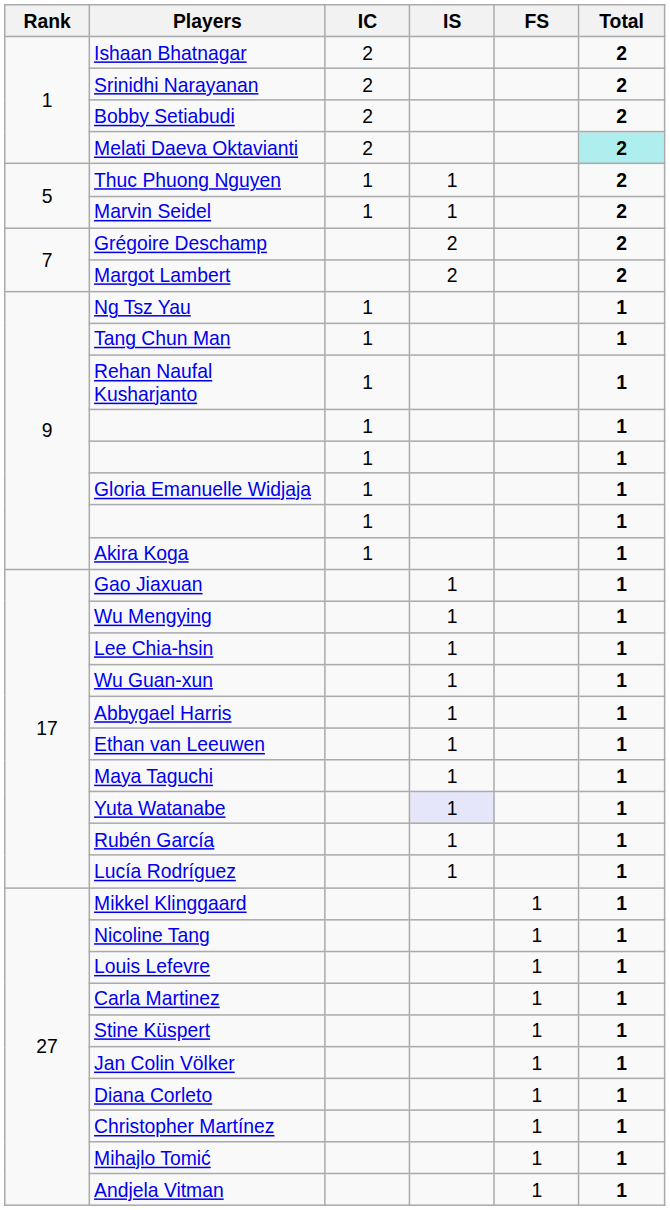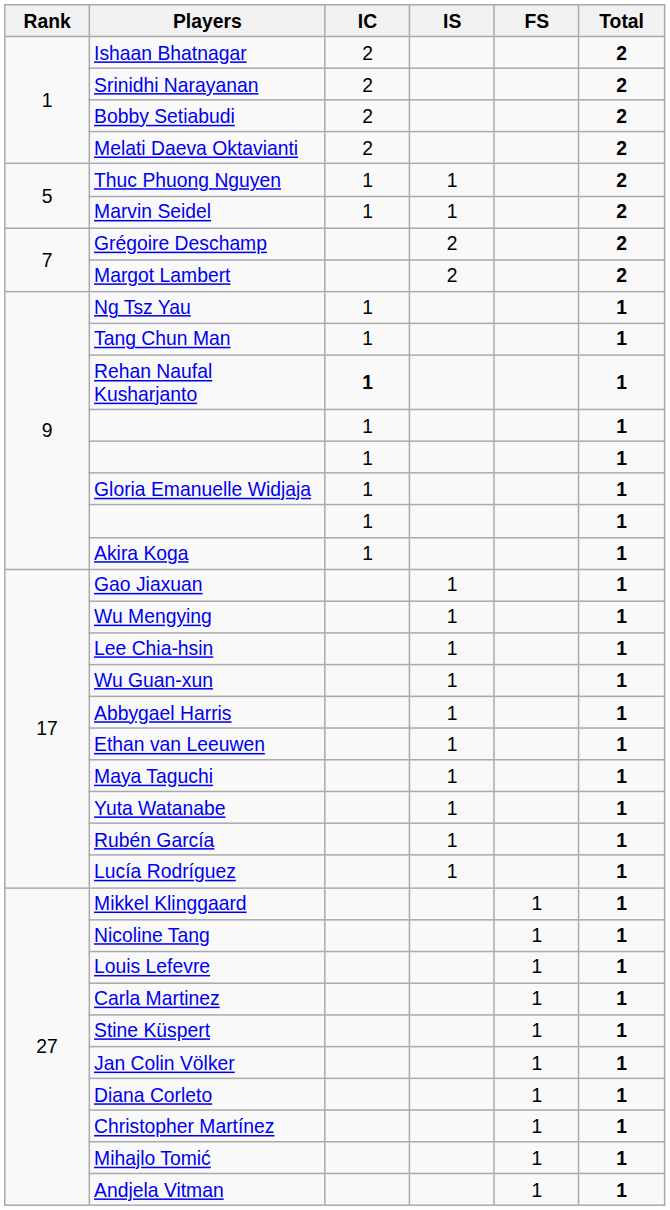(622, 148) paleturquoise background -> (622, 148) no background
(368, 382) normal -> (368, 382) bold
(452, 808) lavender background -> (452, 808) no background
